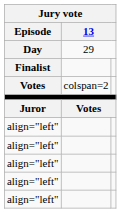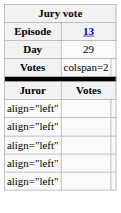- row: (33, 67)
